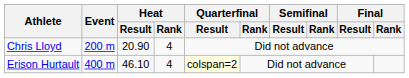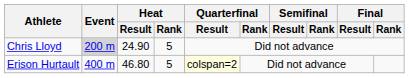(100, 47) no background -> (100, 47) lightgrey background
(136, 47) 20.90 -> (136, 47) 24.90
(169, 47) 4 -> (169, 47) 5
(136, 64) 46.10 -> (136, 64) 46.80
(169, 64) 4 -> (169, 64) 5
